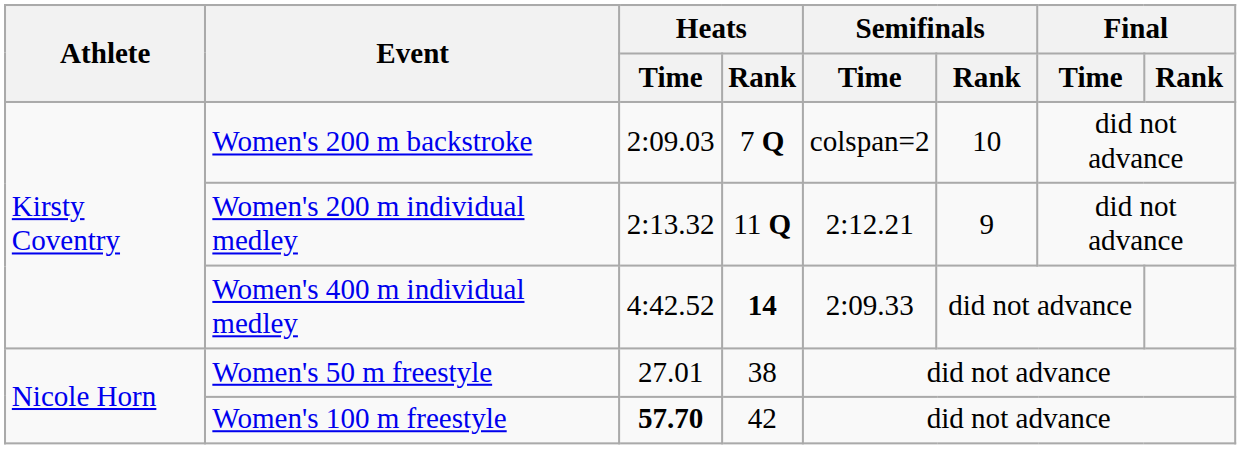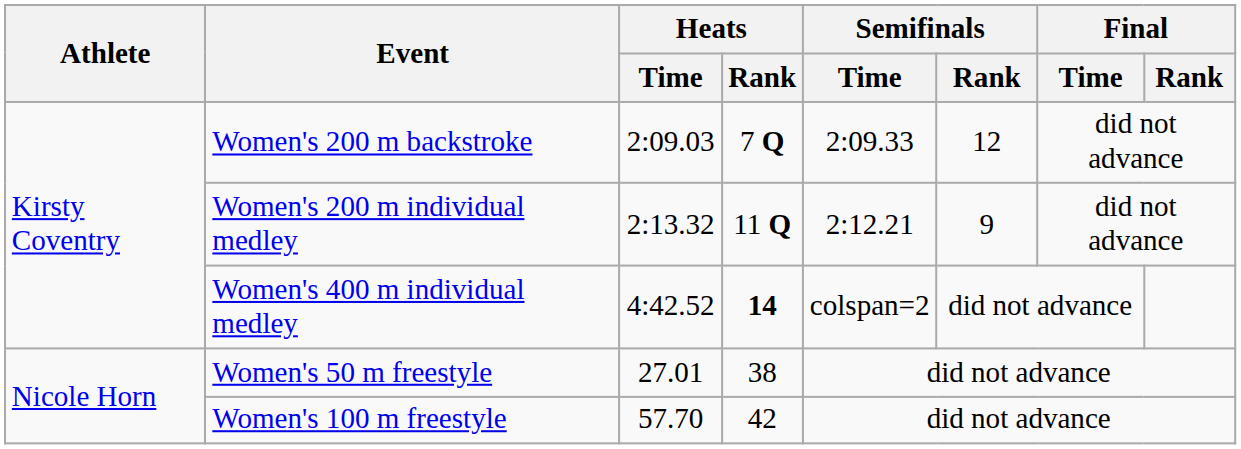(870, 141) colspan=2 -> (870, 141) 2:09.33
(987, 141) 10 -> (987, 141) 12
(870, 306) 2:09.33 -> (870, 306) colspan=2
(671, 419) bold -> (671, 419) normal
